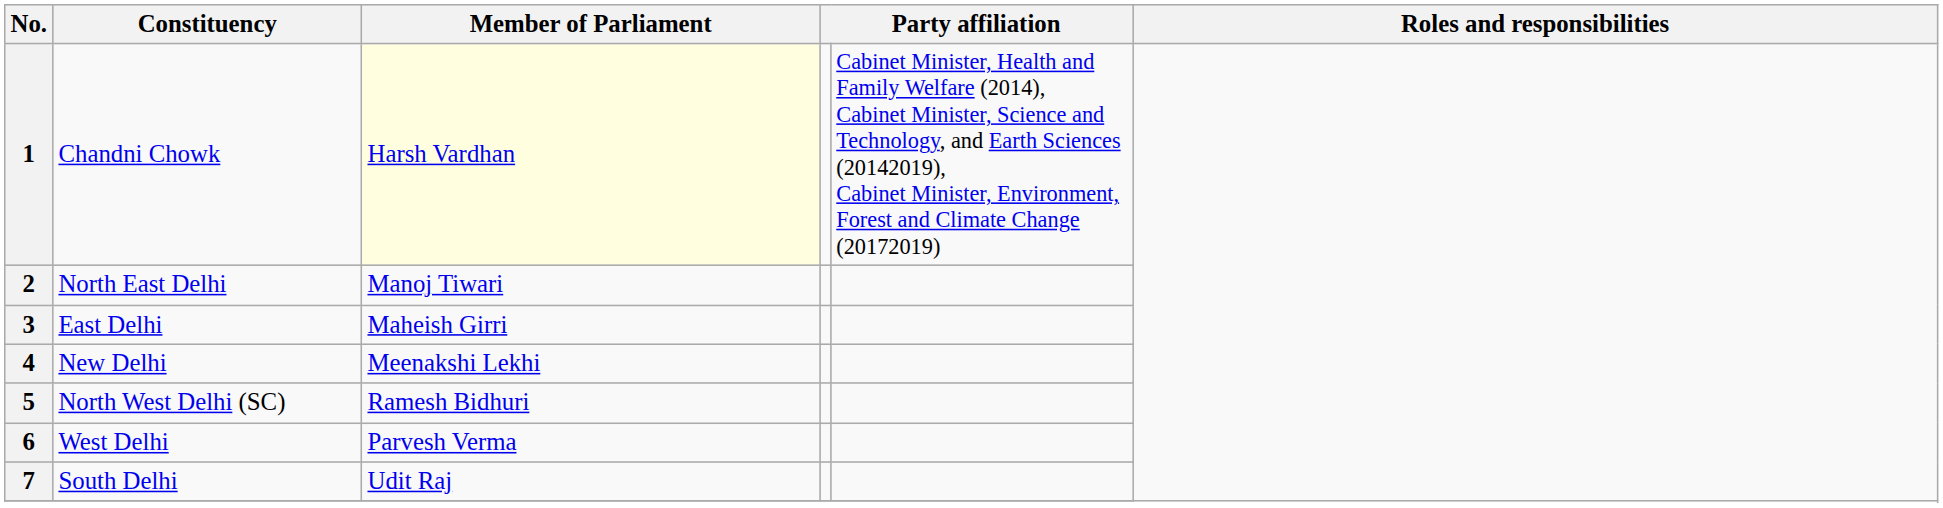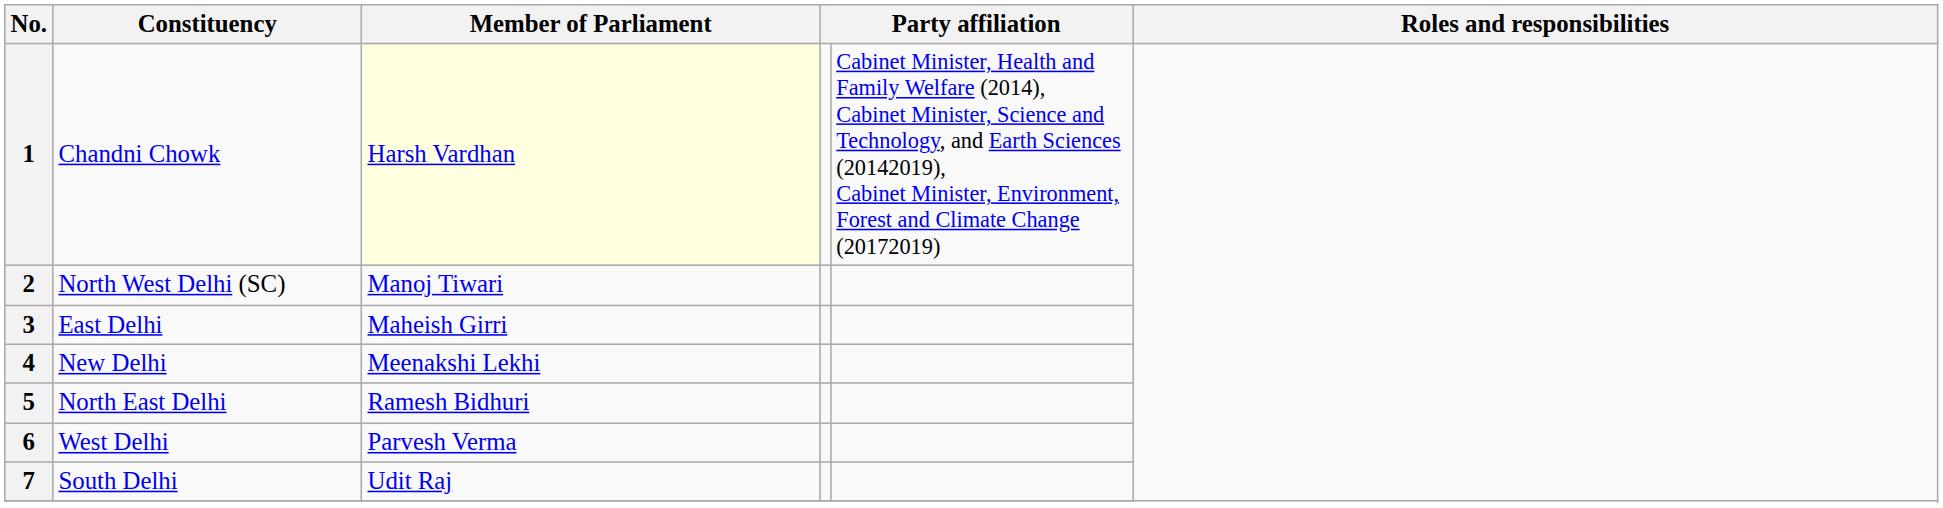(142, 284) North East Delhi -> (172, 284) North West Delhi (SC)
(172, 402) North West Delhi (SC) -> (142, 402) North East Delhi
